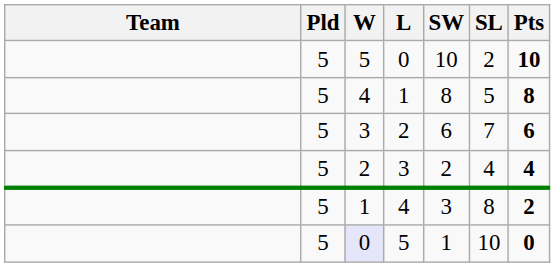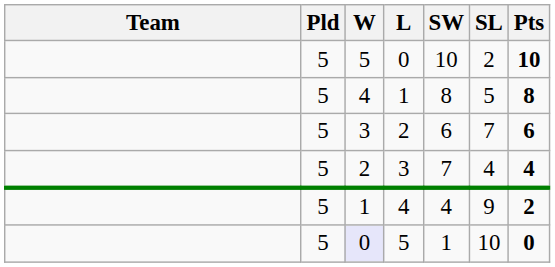(446, 167) 2 -> (446, 167) 7
(446, 206) 3 -> (446, 206) 4
(489, 206) 8 -> (489, 206) 9
